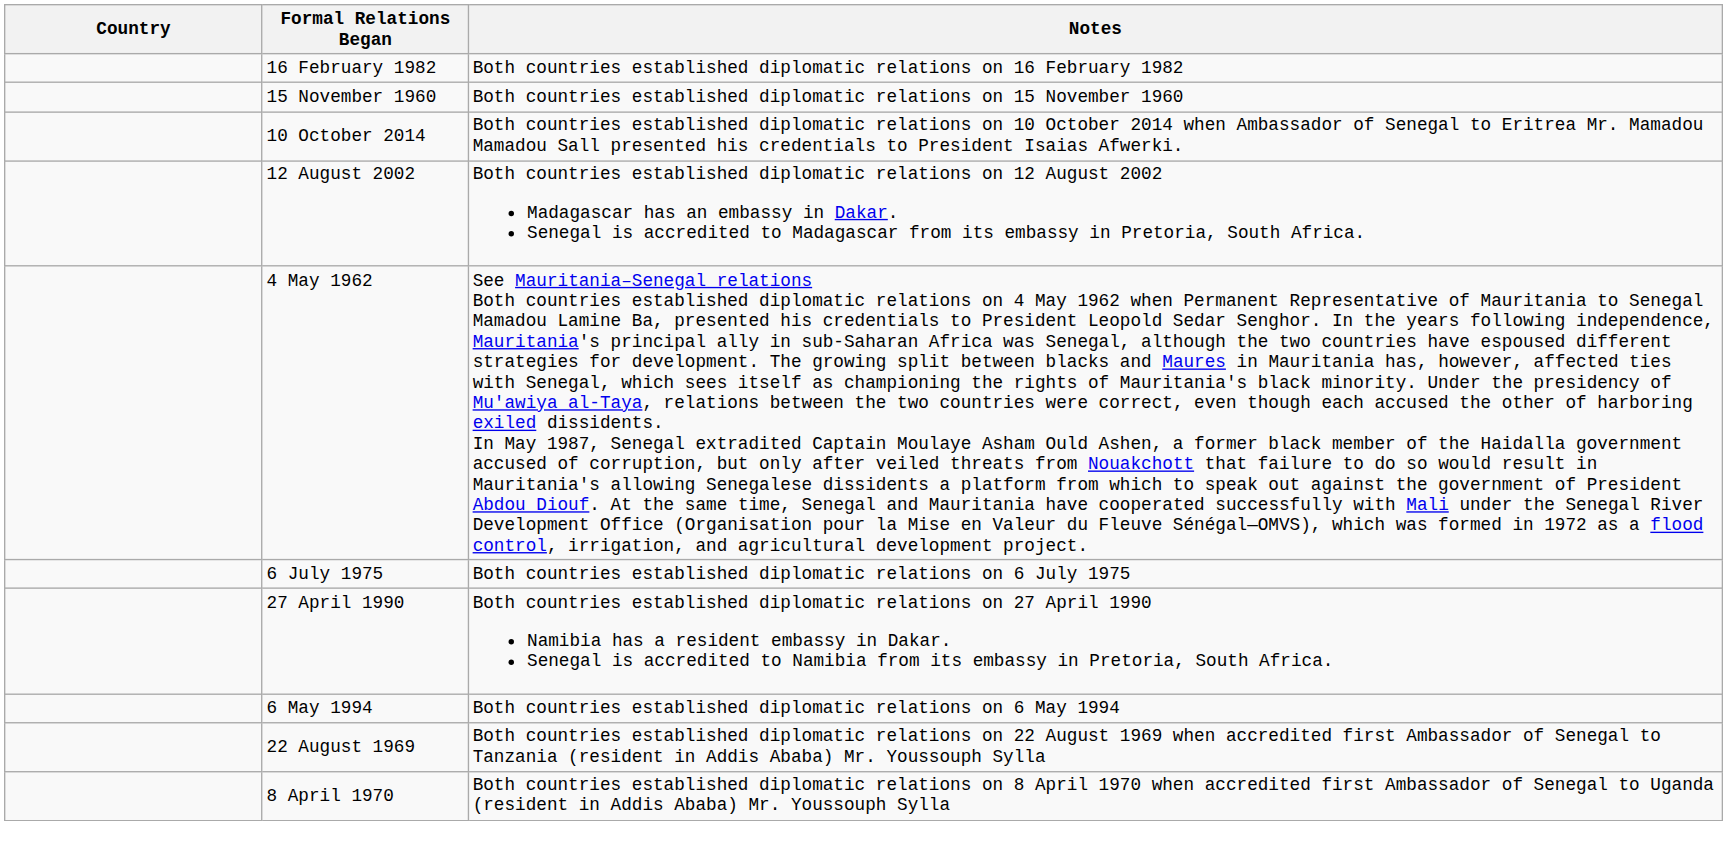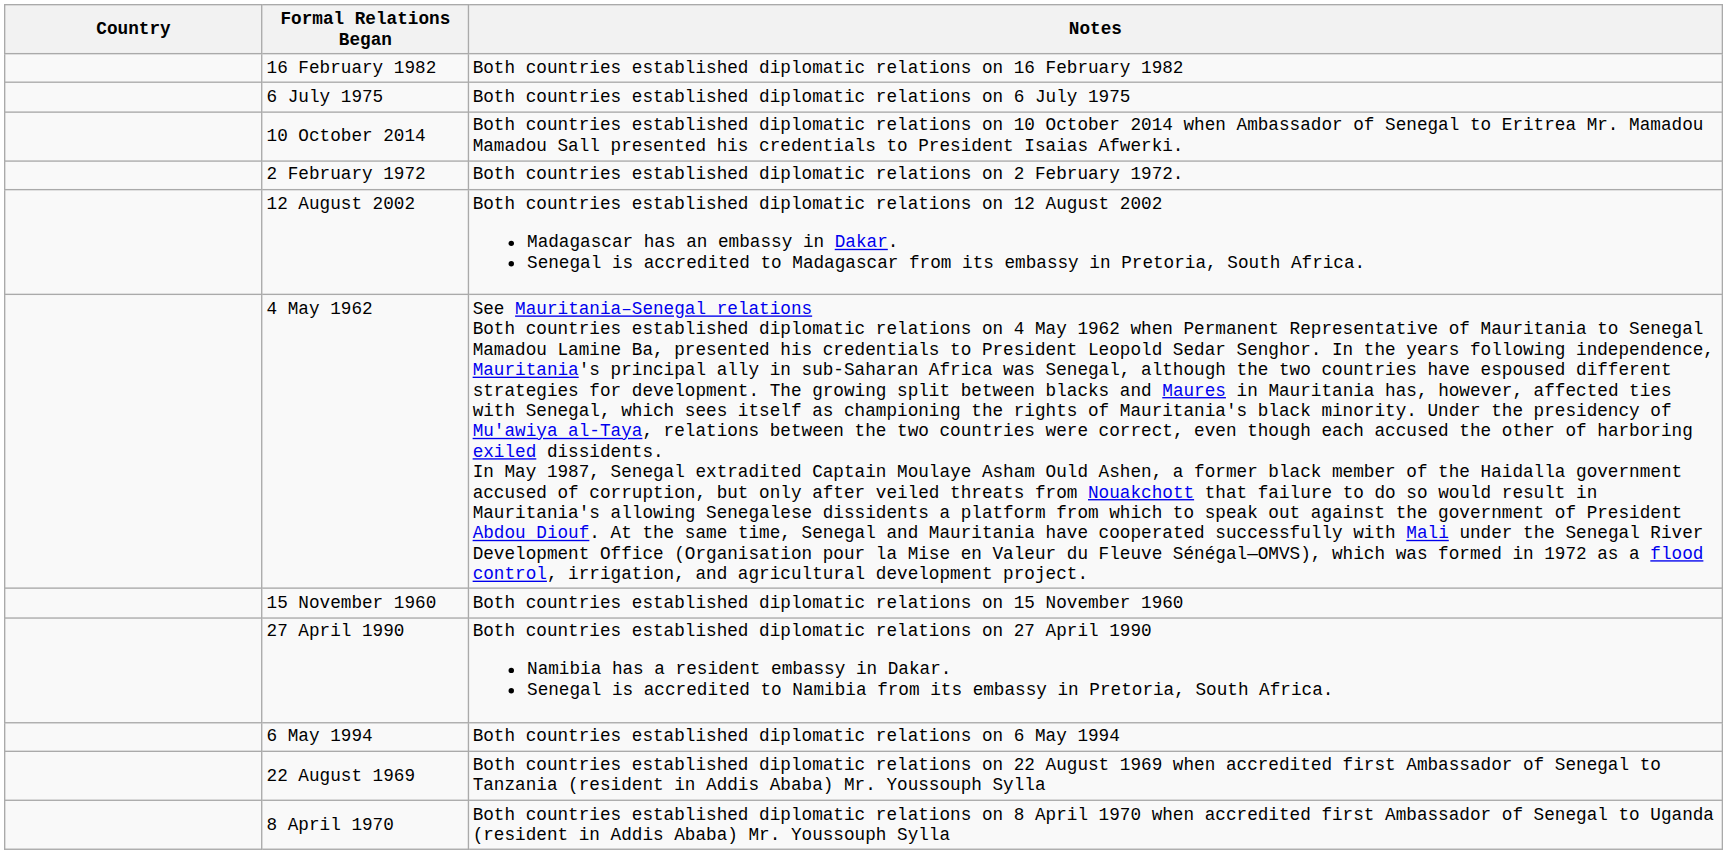rows swapped: (325, 574) <-> (351, 97)
+ row: (346, 175)
